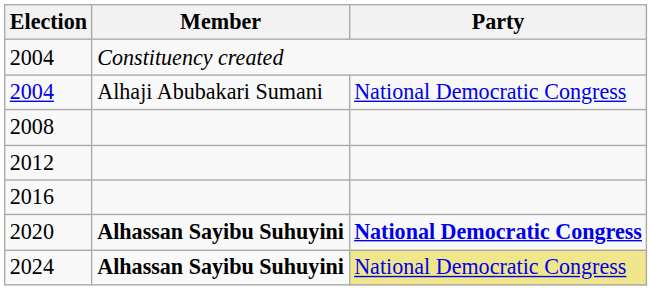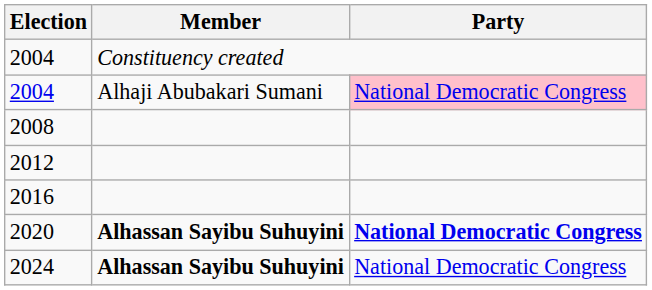(490, 92) no background -> (490, 92) pink background
(490, 267) khaki background -> (490, 267) no background
